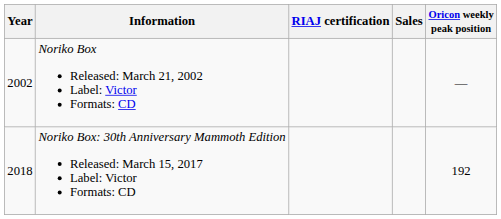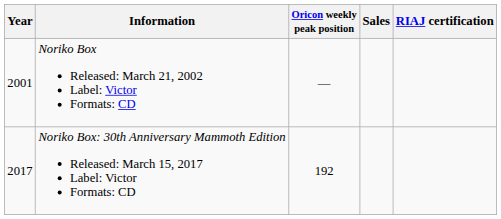columns swapped: (461, 22) <-> (340, 21)
(20, 82) 2002 -> (20, 82) 2001
(20, 170) 2018 -> (20, 170) 2017
